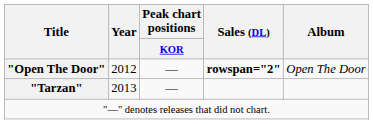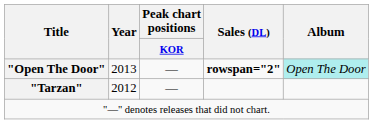(124, 68) 2012 -> (124, 68) 2013
(326, 68) no background -> (326, 68) paleturquoise background
(124, 88) 2013 -> (124, 88) 2012
